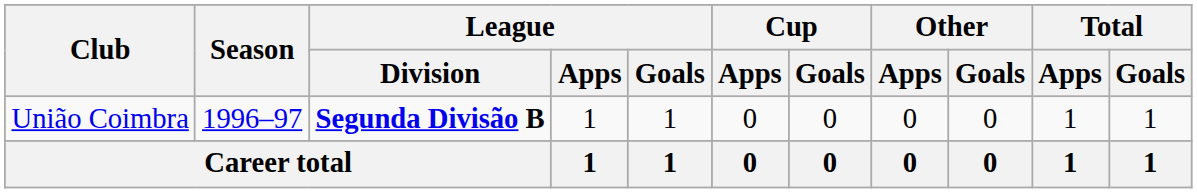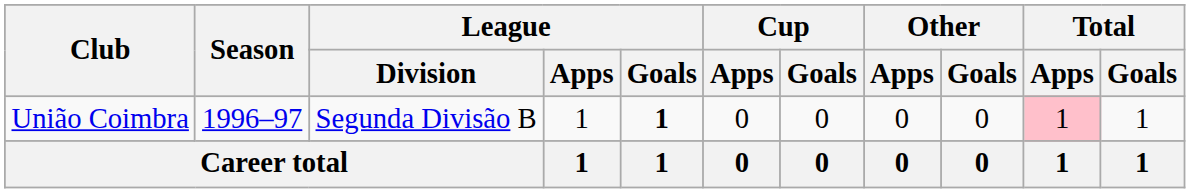(430, 118) bold -> (426, 118) normal
(670, 118) normal -> (662, 118) bold
(1070, 118) no background -> (1062, 118) pink background
